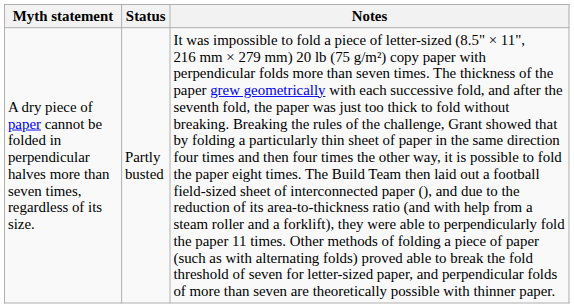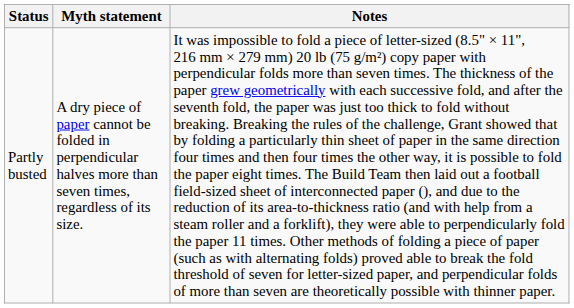columns swapped: (63, 16) <-> (146, 16)
